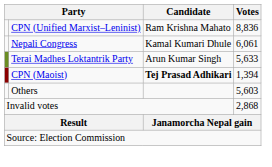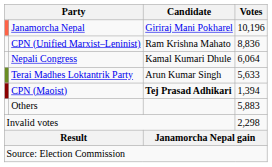+ row: (48, 28)
(247, 43) 6,061 -> (249, 59) 6,064
(247, 91) 5,603 -> (249, 106) 5,883
(247, 106) 2,868 -> (249, 122) 2,298
